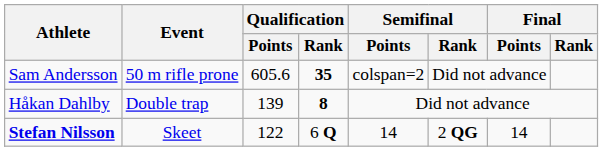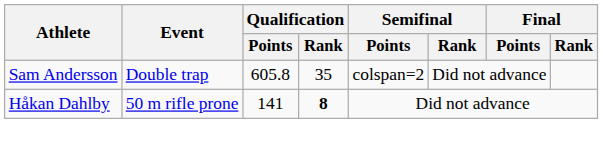(182, 75) 50 m rifle prone -> (167, 75) Double trap
(270, 75) 605.6 -> (270, 75) 605.8
(323, 75) bold -> (323, 75) normal
(167, 103) Double trap -> (182, 103) 50 m rifle prone
(270, 103) 139 -> (270, 103) 141
- row: (62, 132)
